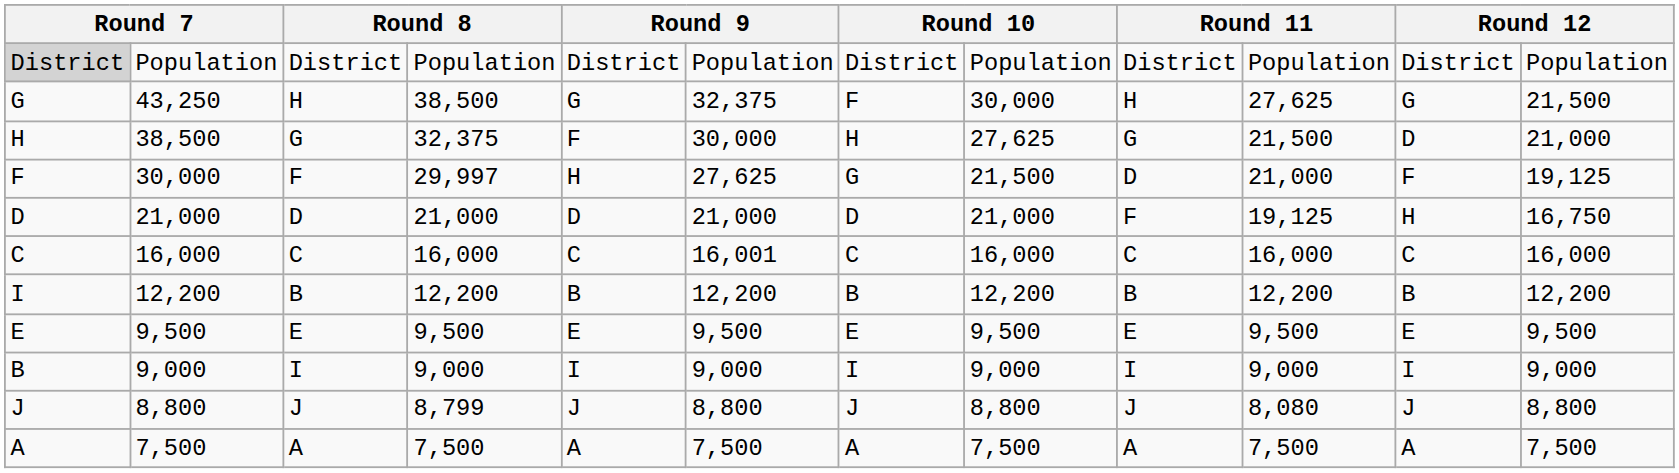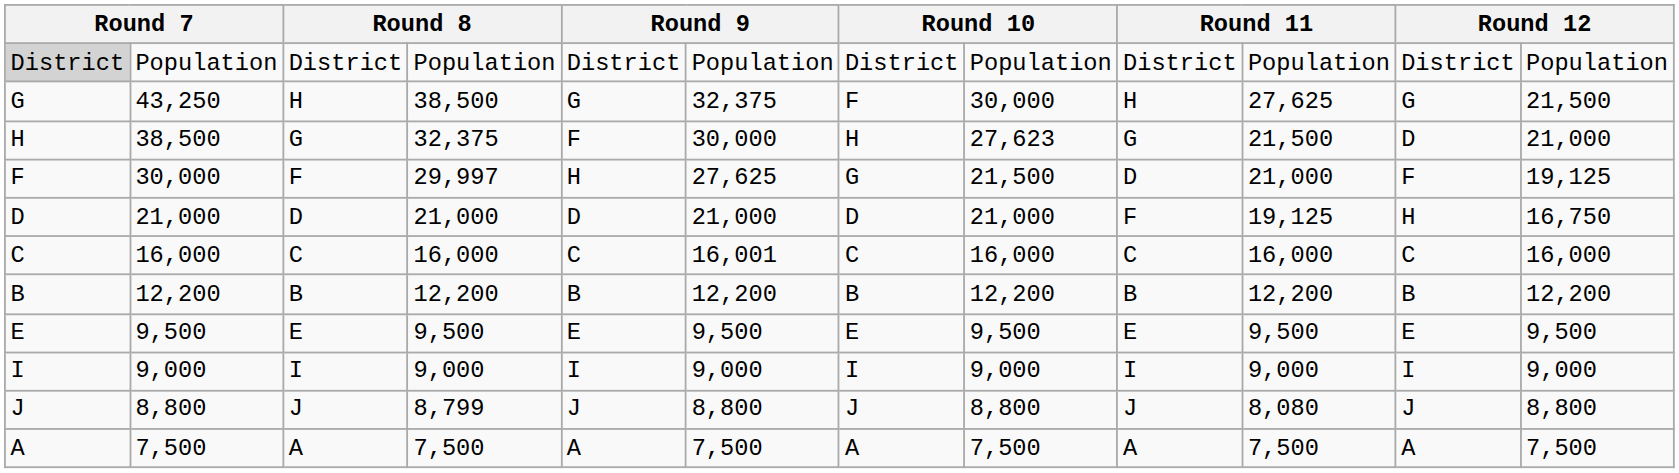(1012, 140) 27,625 -> (1012, 140) 27,623
(18, 294) I -> (18, 294) B
(18, 371) B -> (18, 371) I
